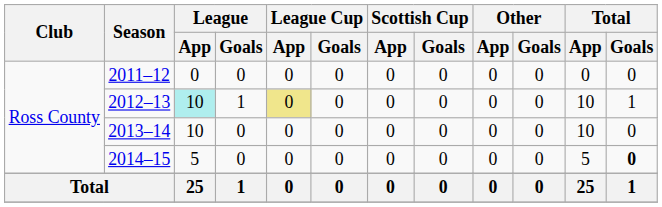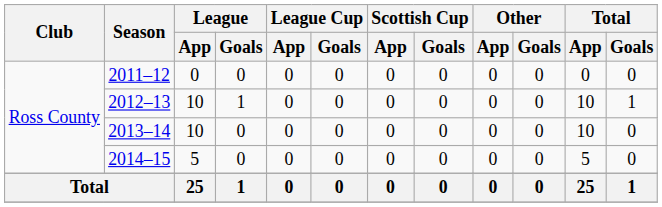(195, 103) paleturquoise background -> (195, 103) no background
(289, 103) khaki background -> (289, 103) no background
(632, 159) bold -> (632, 159) normal
